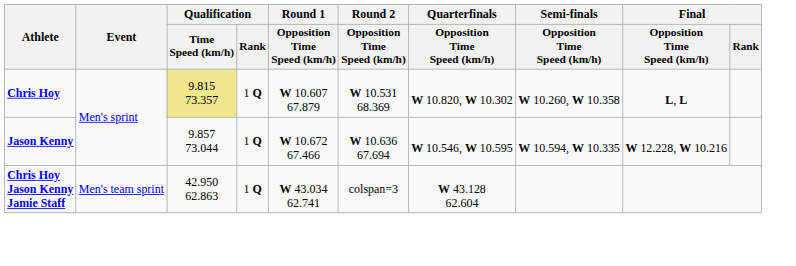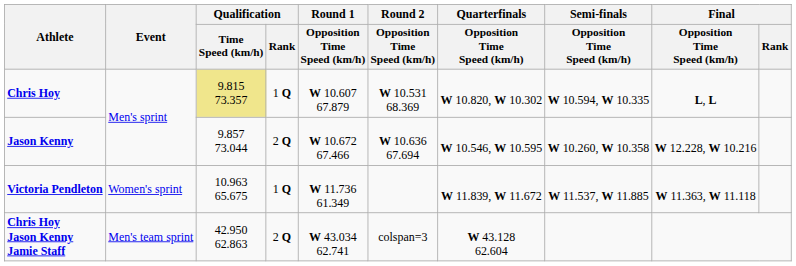(569, 100) W 10.260, W 10.358 -> (598, 100) W 10.594, W 10.335
(253, 141) 1 Q -> (282, 141) 2 Q
(569, 148) W 10.594, W 10.335 -> (598, 148) W 10.260, W 10.358
+ row: (55, 189)
(253, 189) 1 Q -> (282, 237) 2 Q
